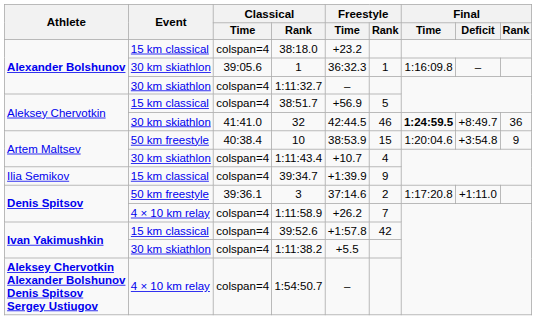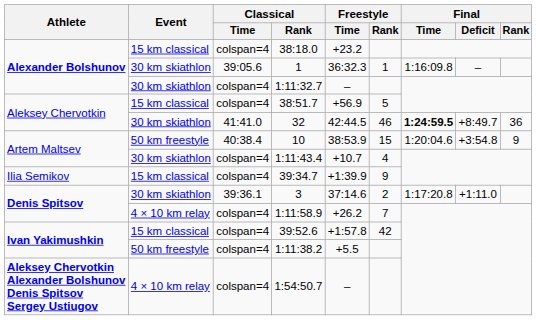(170, 195) 50 km freestyle -> (171, 195) 30 km skiathlon
(171, 249) 30 km skiathlon -> (170, 249) 50 km freestyle
